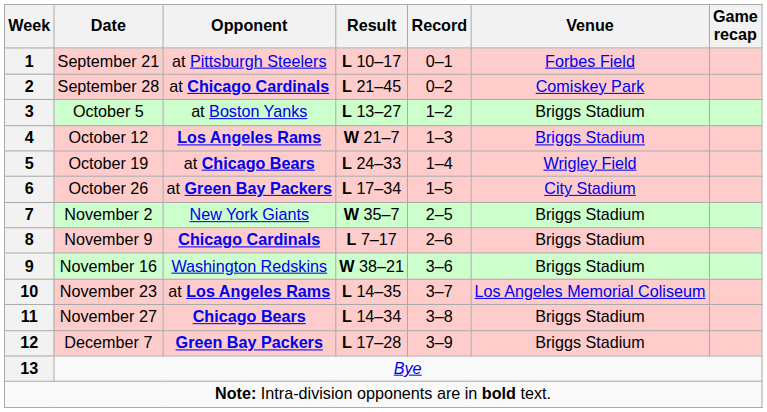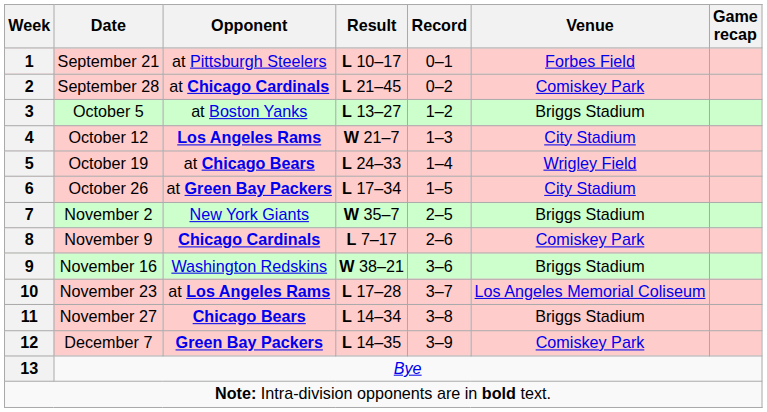(590, 138) Briggs Stadium -> (590, 138) City Stadium
(590, 240) Briggs Stadium -> (590, 240) Comiskey Park
(372, 291) L 14–35 -> (372, 291) L 17–28
(372, 343) L 17–28 -> (372, 343) L 14–35
(590, 343) Briggs Stadium -> (590, 343) Comiskey Park
